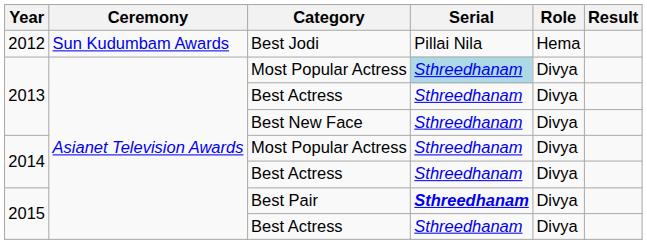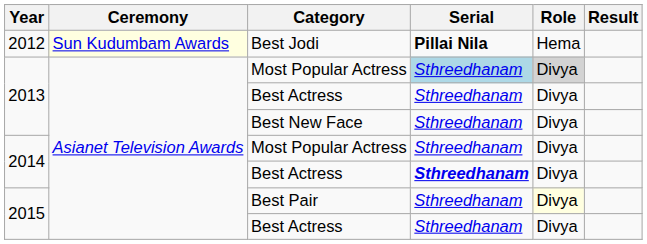(141, 43) no background -> (141, 43) lightyellow background
(448, 43) normal -> (451, 43) bold
(557, 69) no background -> (557, 69) lightgrey background
(468, 174) normal -> (472, 174) bold
(472, 200) bold -> (468, 200) normal
(557, 200) no background -> (557, 200) lightyellow background
